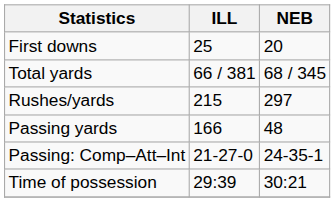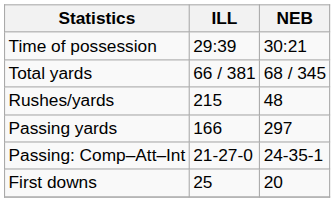rows swapped: (53, 45) <-> (83, 182)
(278, 100) 297 -> (273, 100) 48
(273, 128) 48 -> (278, 128) 297
